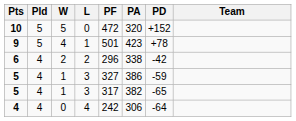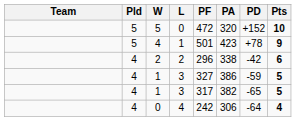columns swapped: (232, 12) <-> (16, 12)
